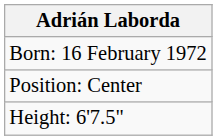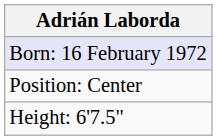(108, 53) no background -> (108, 53) lavender background
